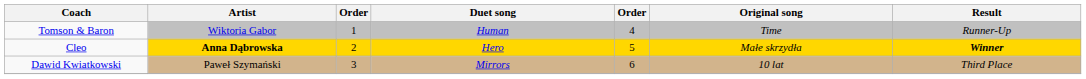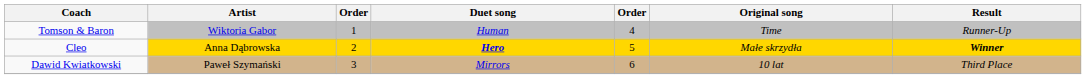(242, 47) bold -> (242, 47) normal
(493, 47) normal -> (493, 47) bold
